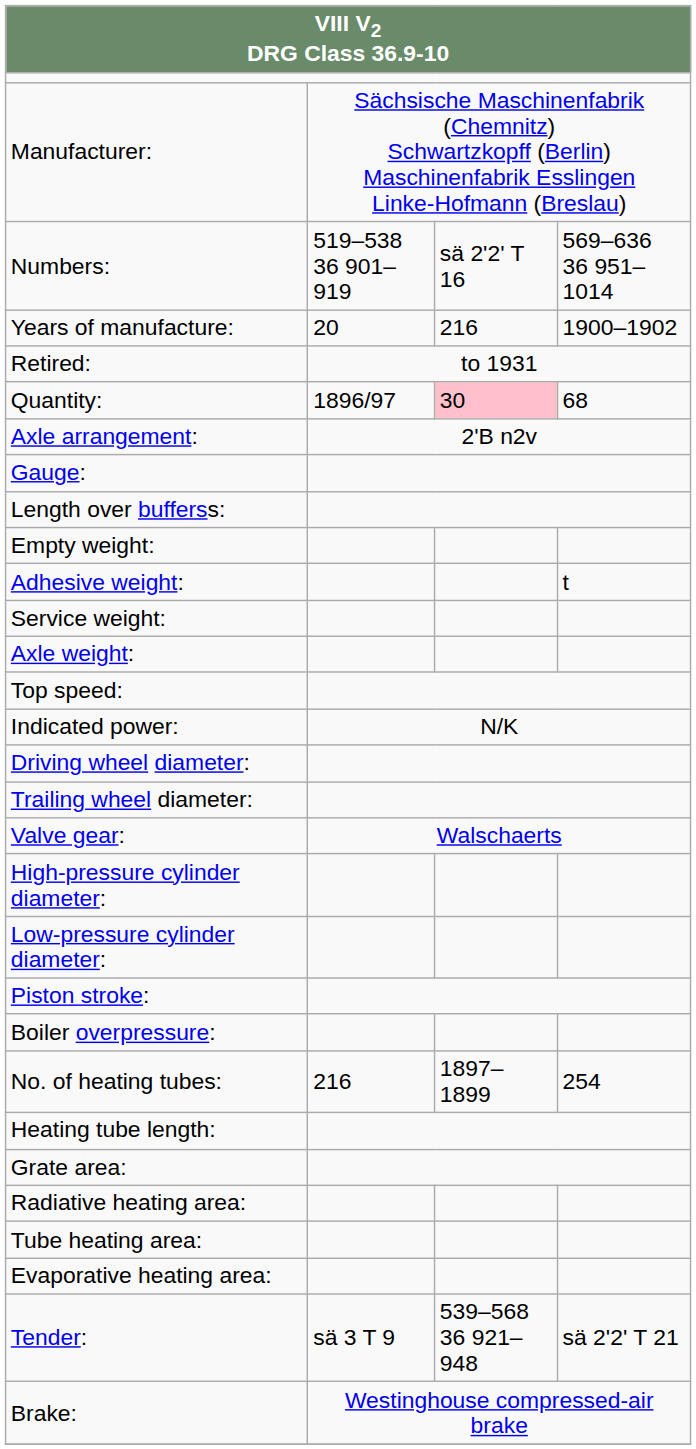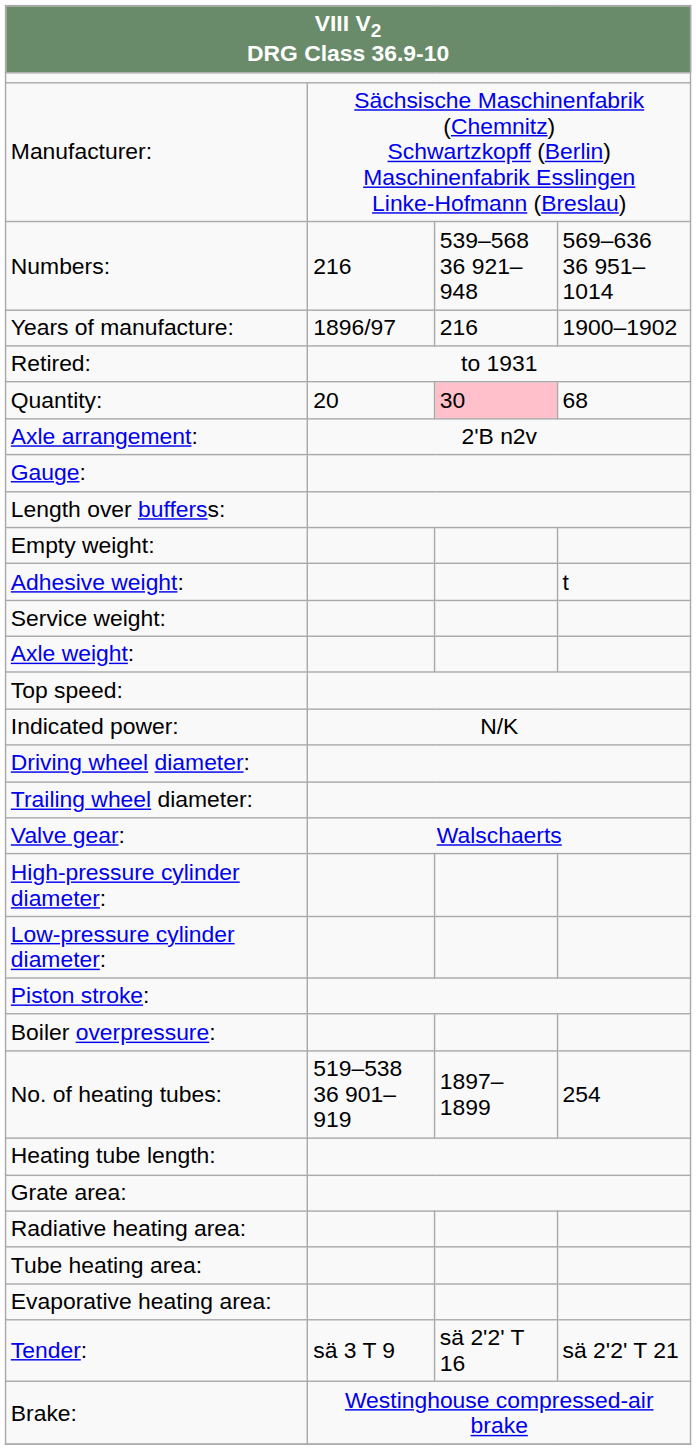(358, 265) 519–538 36 901–919 -> (332, 265) 216
(482, 265) sä 2'2' T 16 -> (484, 265) 539–568 36 921–948
(326, 327) 20 -> (355, 327) 1896/97
(355, 400) 1896/97 -> (326, 400) 20
(332, 1081) 216 -> (358, 1094) 519–538 36 901–919
(484, 1337) 539–568 36 921–948 -> (482, 1350) sä 2'2' T 16
